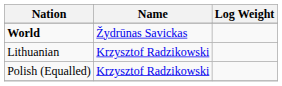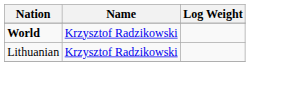(142, 33) Žydrūnas Savickas -> (121, 33) Krzysztof Radzikowski
- row: (49, 71)
